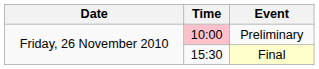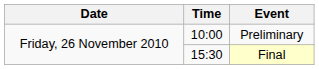(207, 34) pink background -> (207, 34) no background
